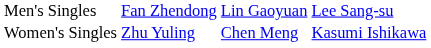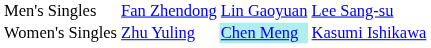(260, 33) no background -> (260, 33) paleturquoise background
